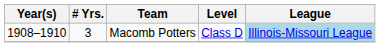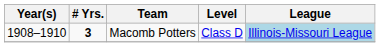(88, 33) normal -> (88, 33) bold
